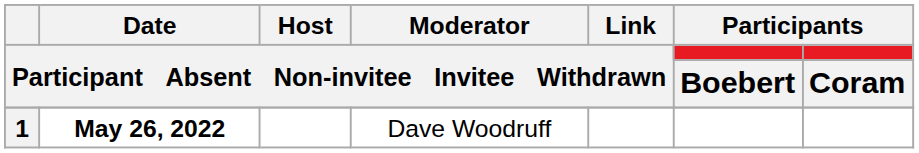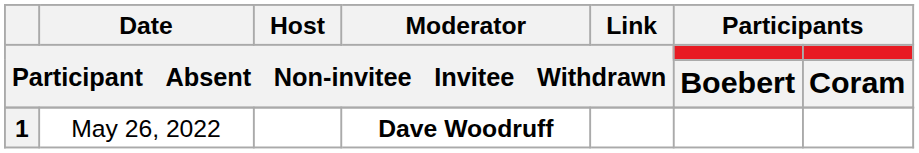(150, 128) bold -> (146, 128) normal
(469, 128) normal -> (466, 128) bold
